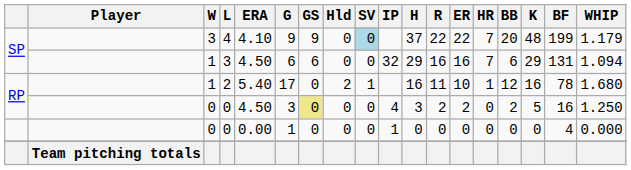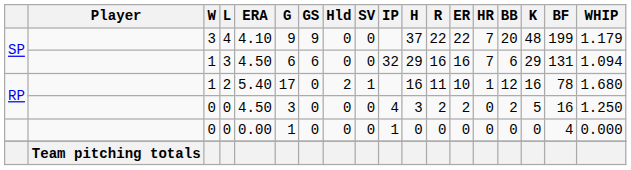(371, 39) lightblue background -> (371, 39) no background
(315, 108) khaki background -> (315, 108) no background
